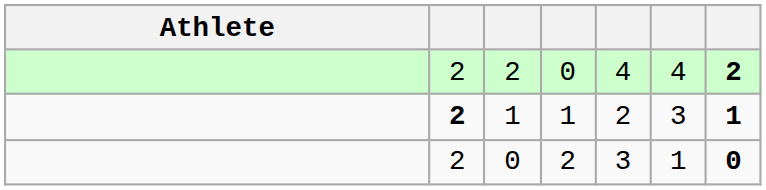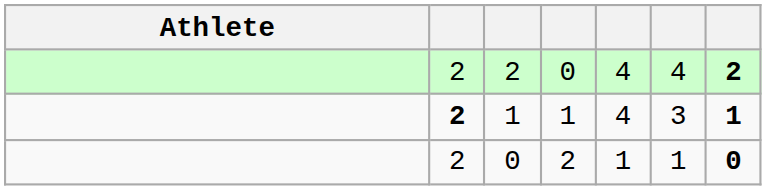(623, 117) 2 -> (623, 117) 4
(623, 162) 3 -> (623, 162) 1
